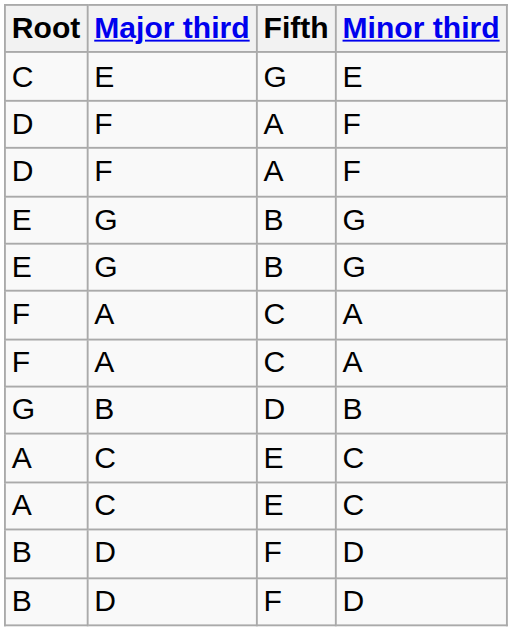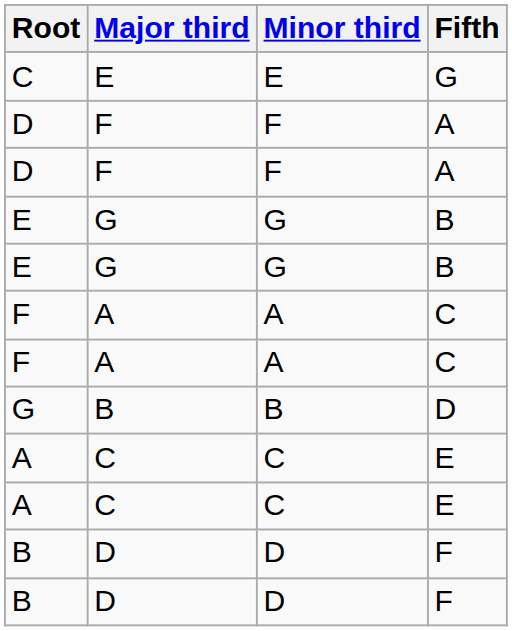columns swapped: (421, 28) <-> (296, 28)
